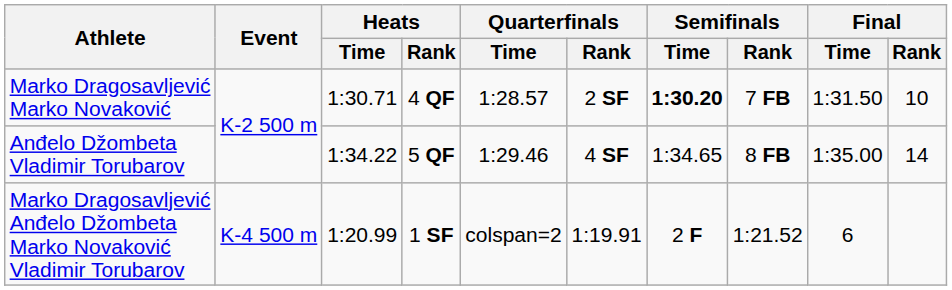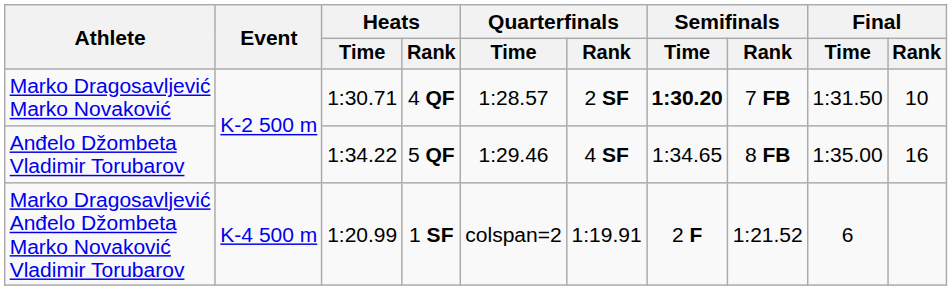(917, 155) 14 -> (917, 155) 16
